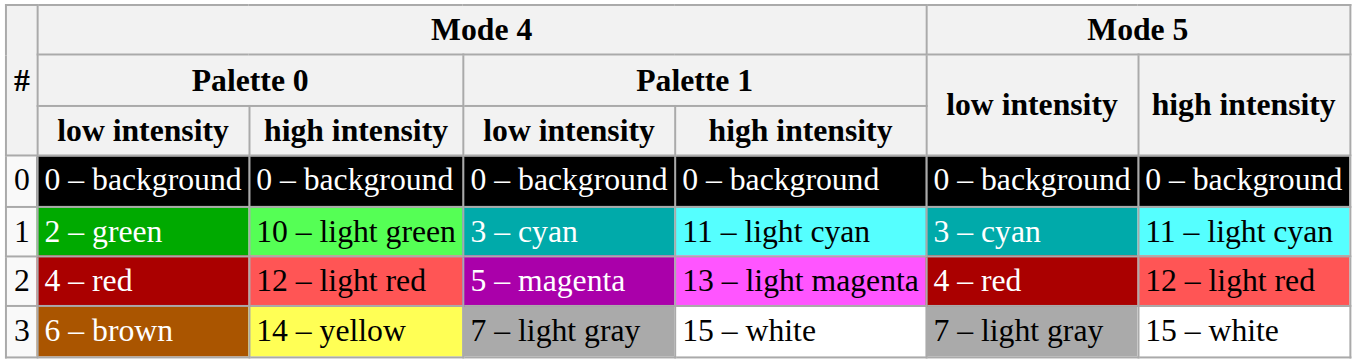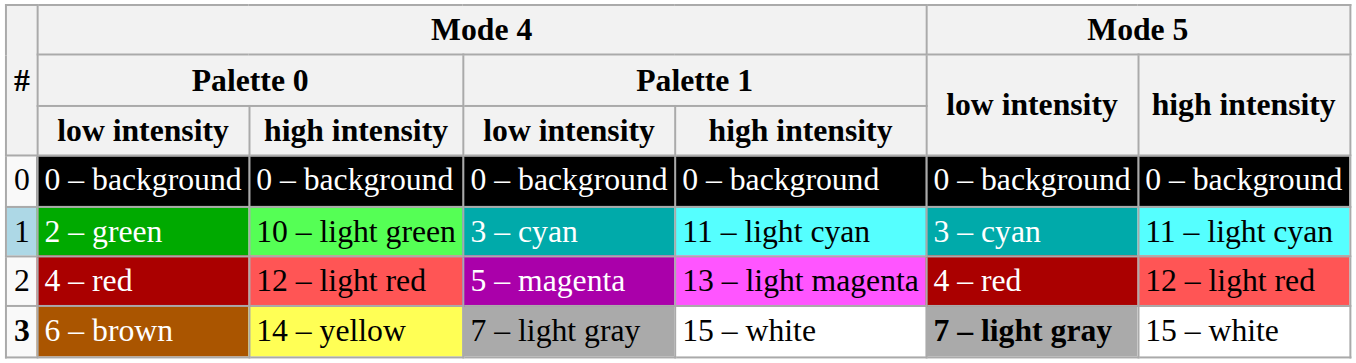(22, 230) no background -> (22, 230) lightblue background
(22, 331) normal -> (22, 331) bold
(1018, 331) normal -> (1023, 331) bold
